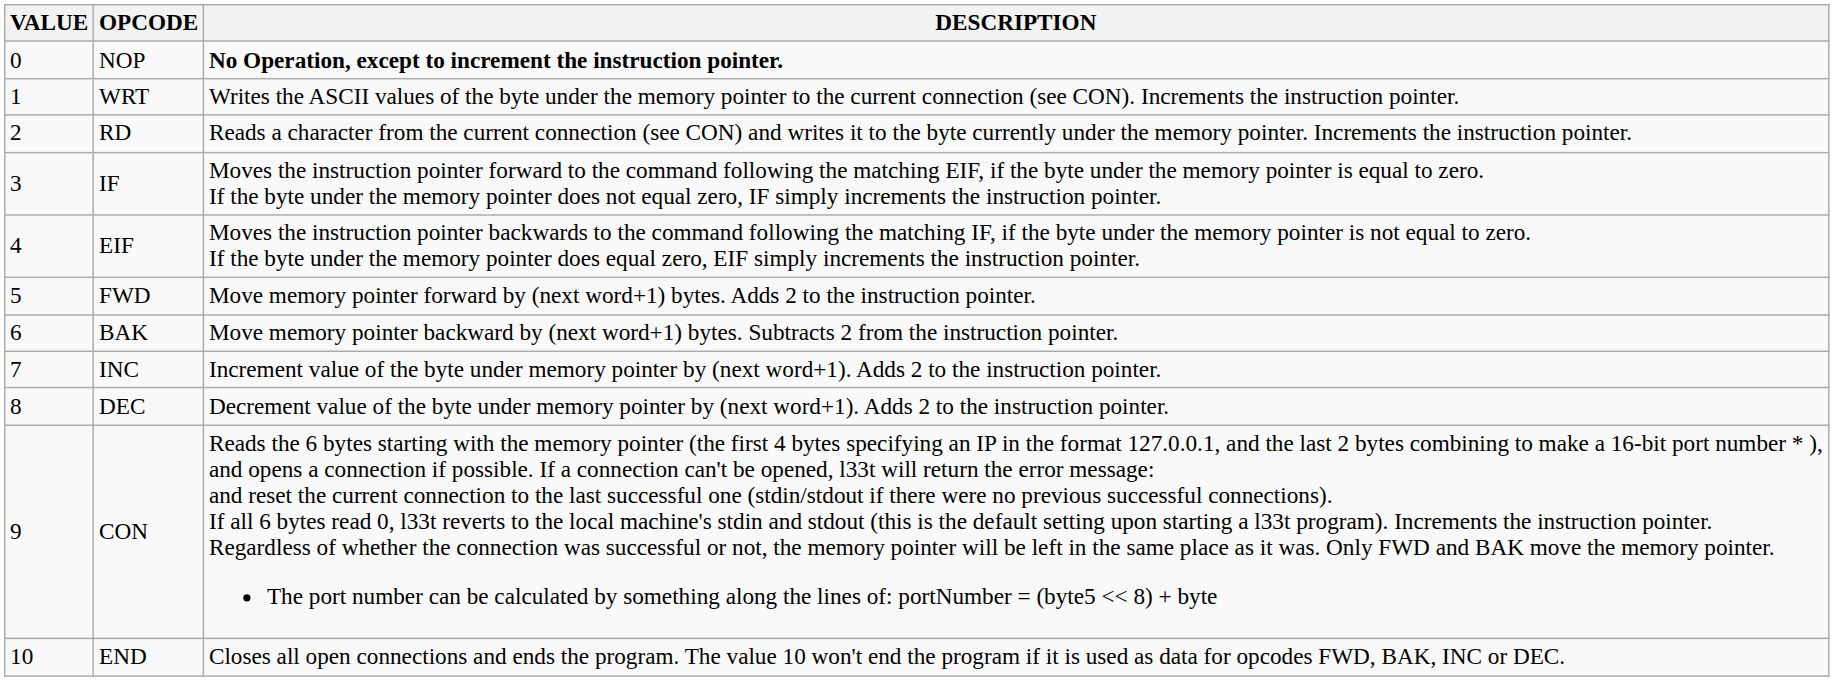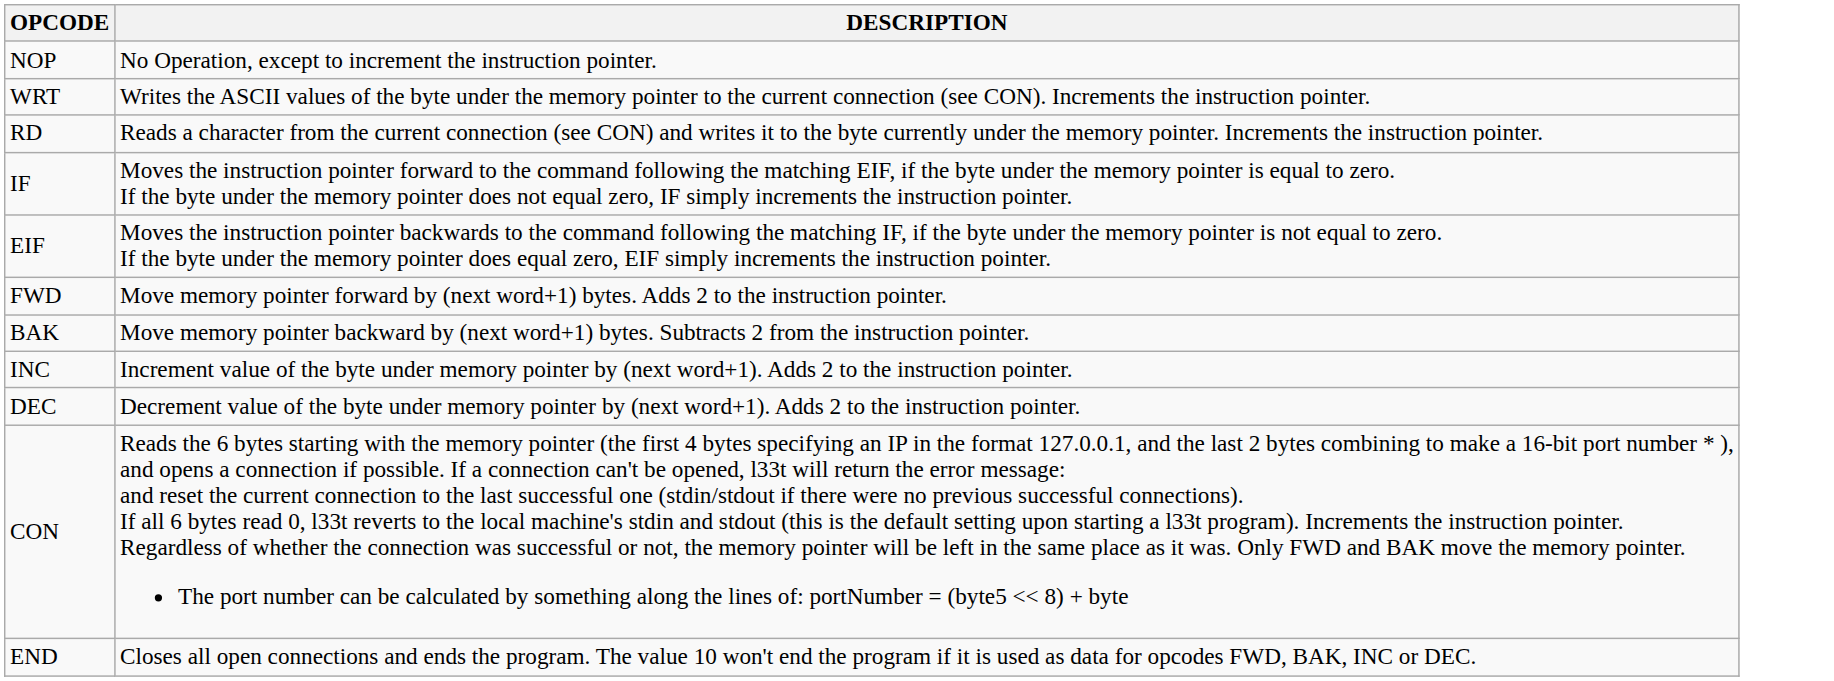- column: (49, 22)
(496, 59) bold -> (388, 59) normal
